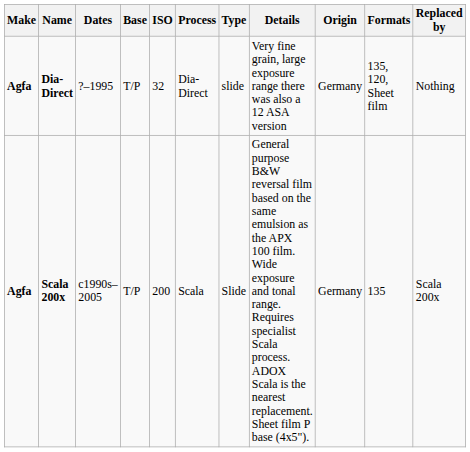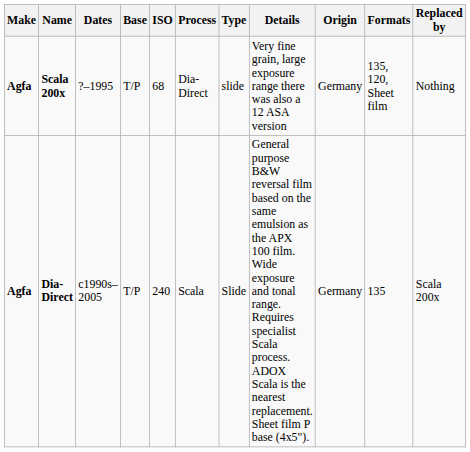(57, 85) Dia-Direct -> (55, 85) Scala 200x
(158, 85) 32 -> (158, 85) 68
(55, 291) Scala 200x -> (57, 291) Dia-Direct
(161, 291) 200 -> (161, 291) 240
